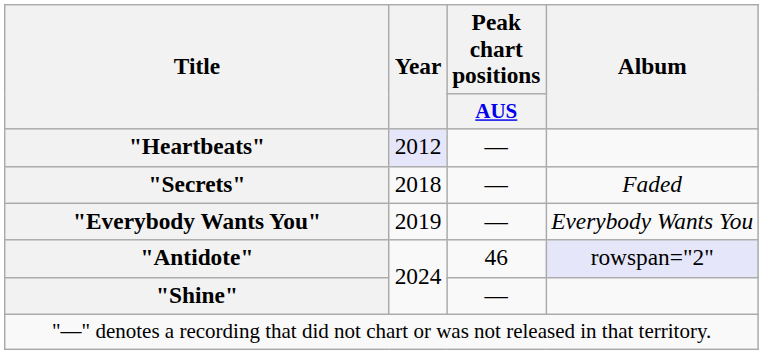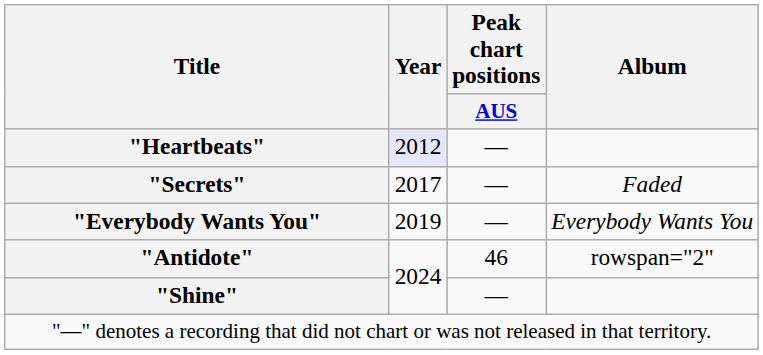(418, 184) 2018 -> (418, 184) 2017
(652, 258) lavender background -> (652, 258) no background
